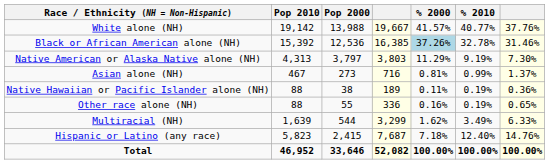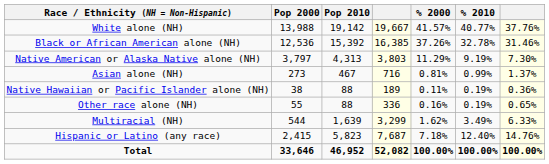columns swapped: (347, 12) <-> (297, 12)
(433, 43) lightblue background -> (433, 43) no background
